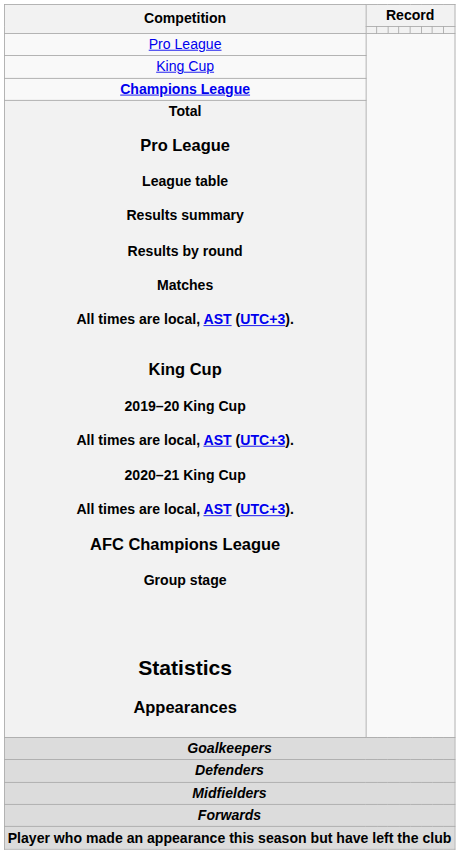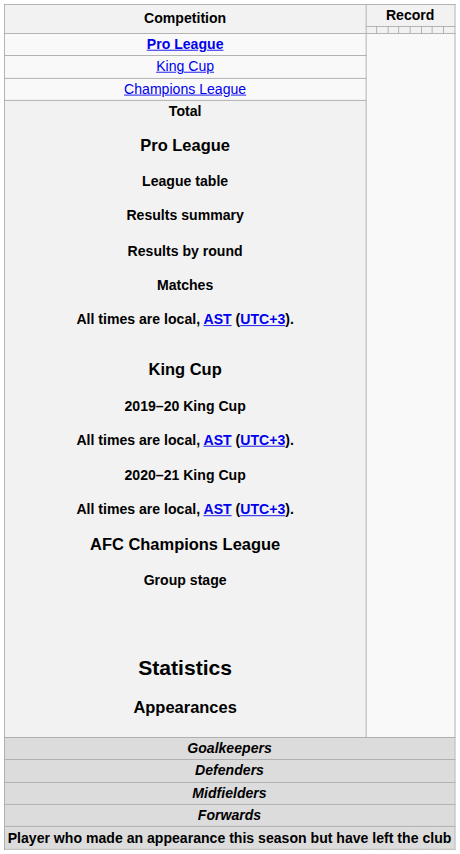(185, 44) normal -> (185, 44) bold
(185, 89) bold -> (185, 89) normal
